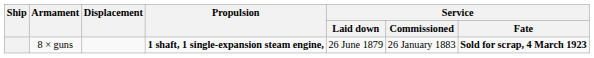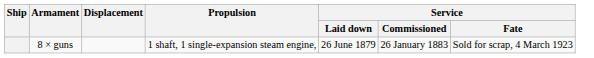(236, 45) bold -> (232, 45) normal
(523, 45) bold -> (513, 45) normal
